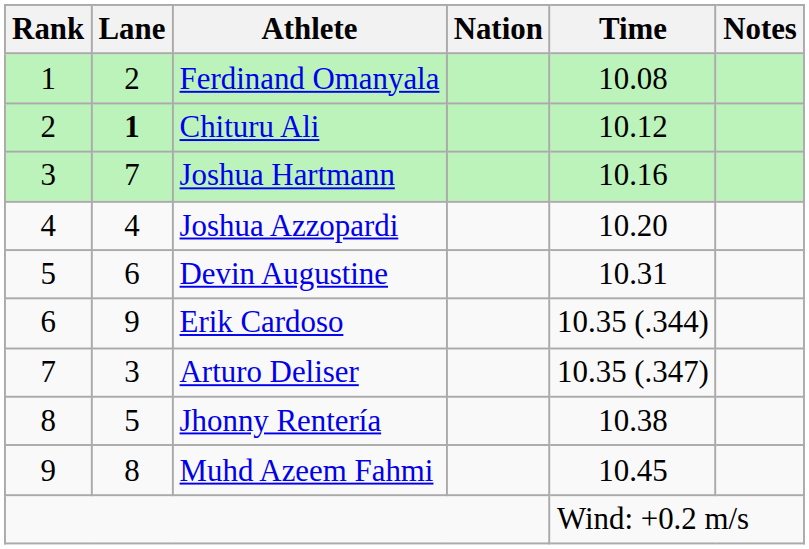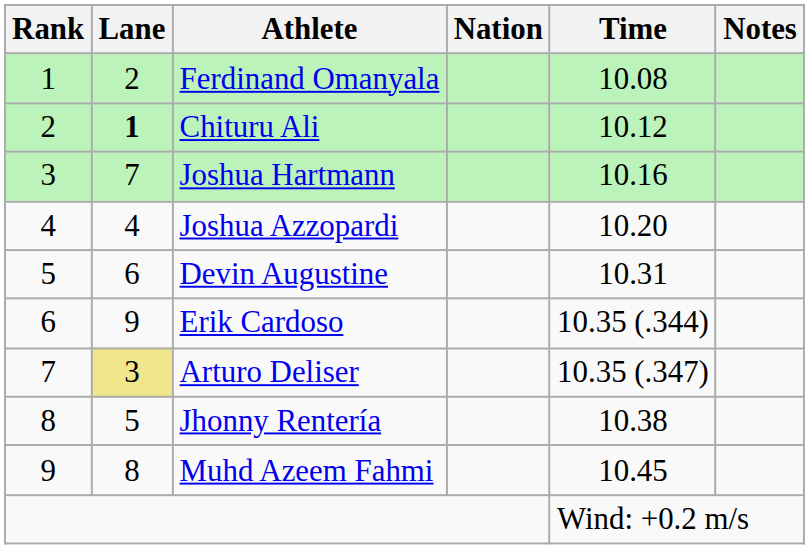(132, 371) no background -> (132, 371) khaki background
